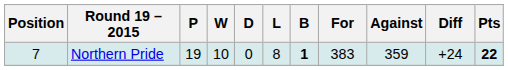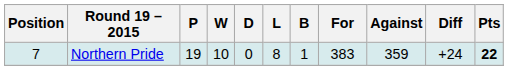(304, 54) bold -> (304, 54) normal
